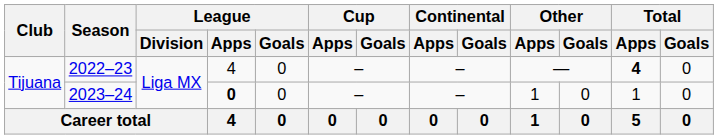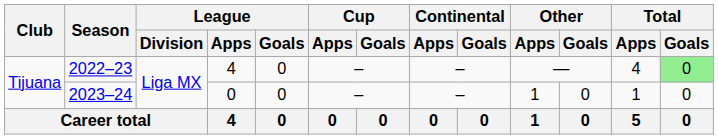(636, 69) bold -> (636, 69) normal
(687, 69) no background -> (687, 69) lightgreen background
(231, 95) bold -> (231, 95) normal
